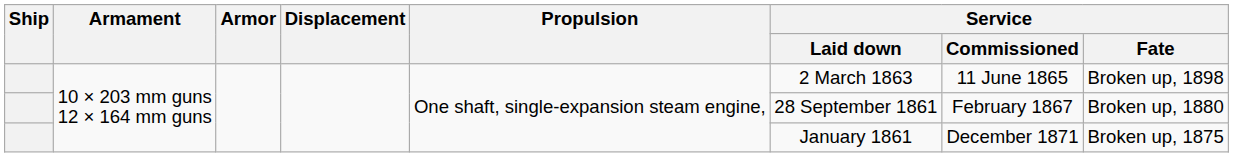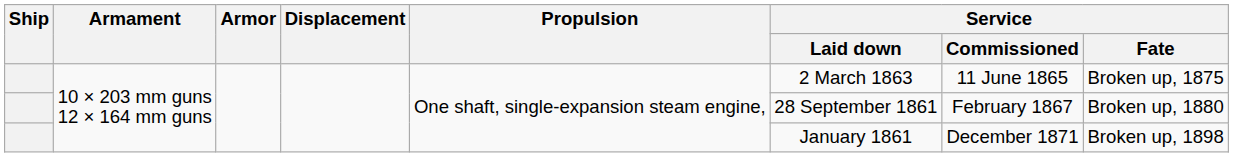(1156, 78) Broken up, 1898 -> (1156, 78) Broken up, 1875
(1156, 136) Broken up, 1875 -> (1156, 136) Broken up, 1898
